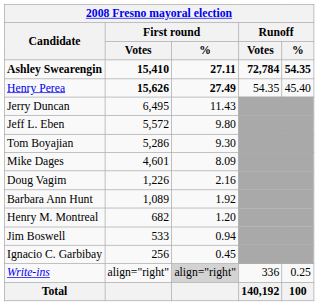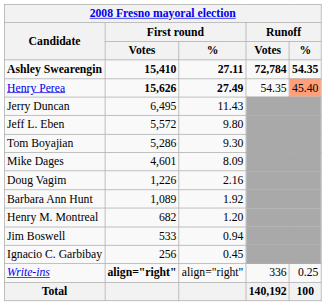(298, 87) no background -> (305, 87) lightsalmon background
(138, 273) normal -> (142, 273) bold
(205, 273) lightgrey background -> (213, 273) no background
